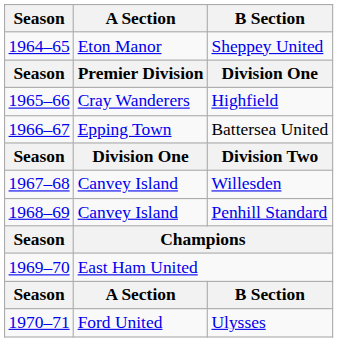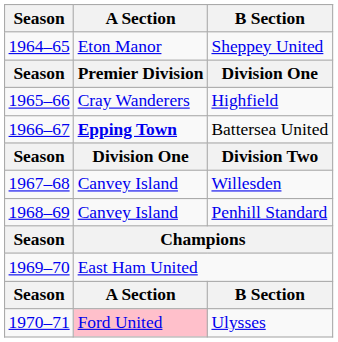(125, 128) normal -> (127, 128) bold
(120, 322) no background -> (120, 322) pink background
